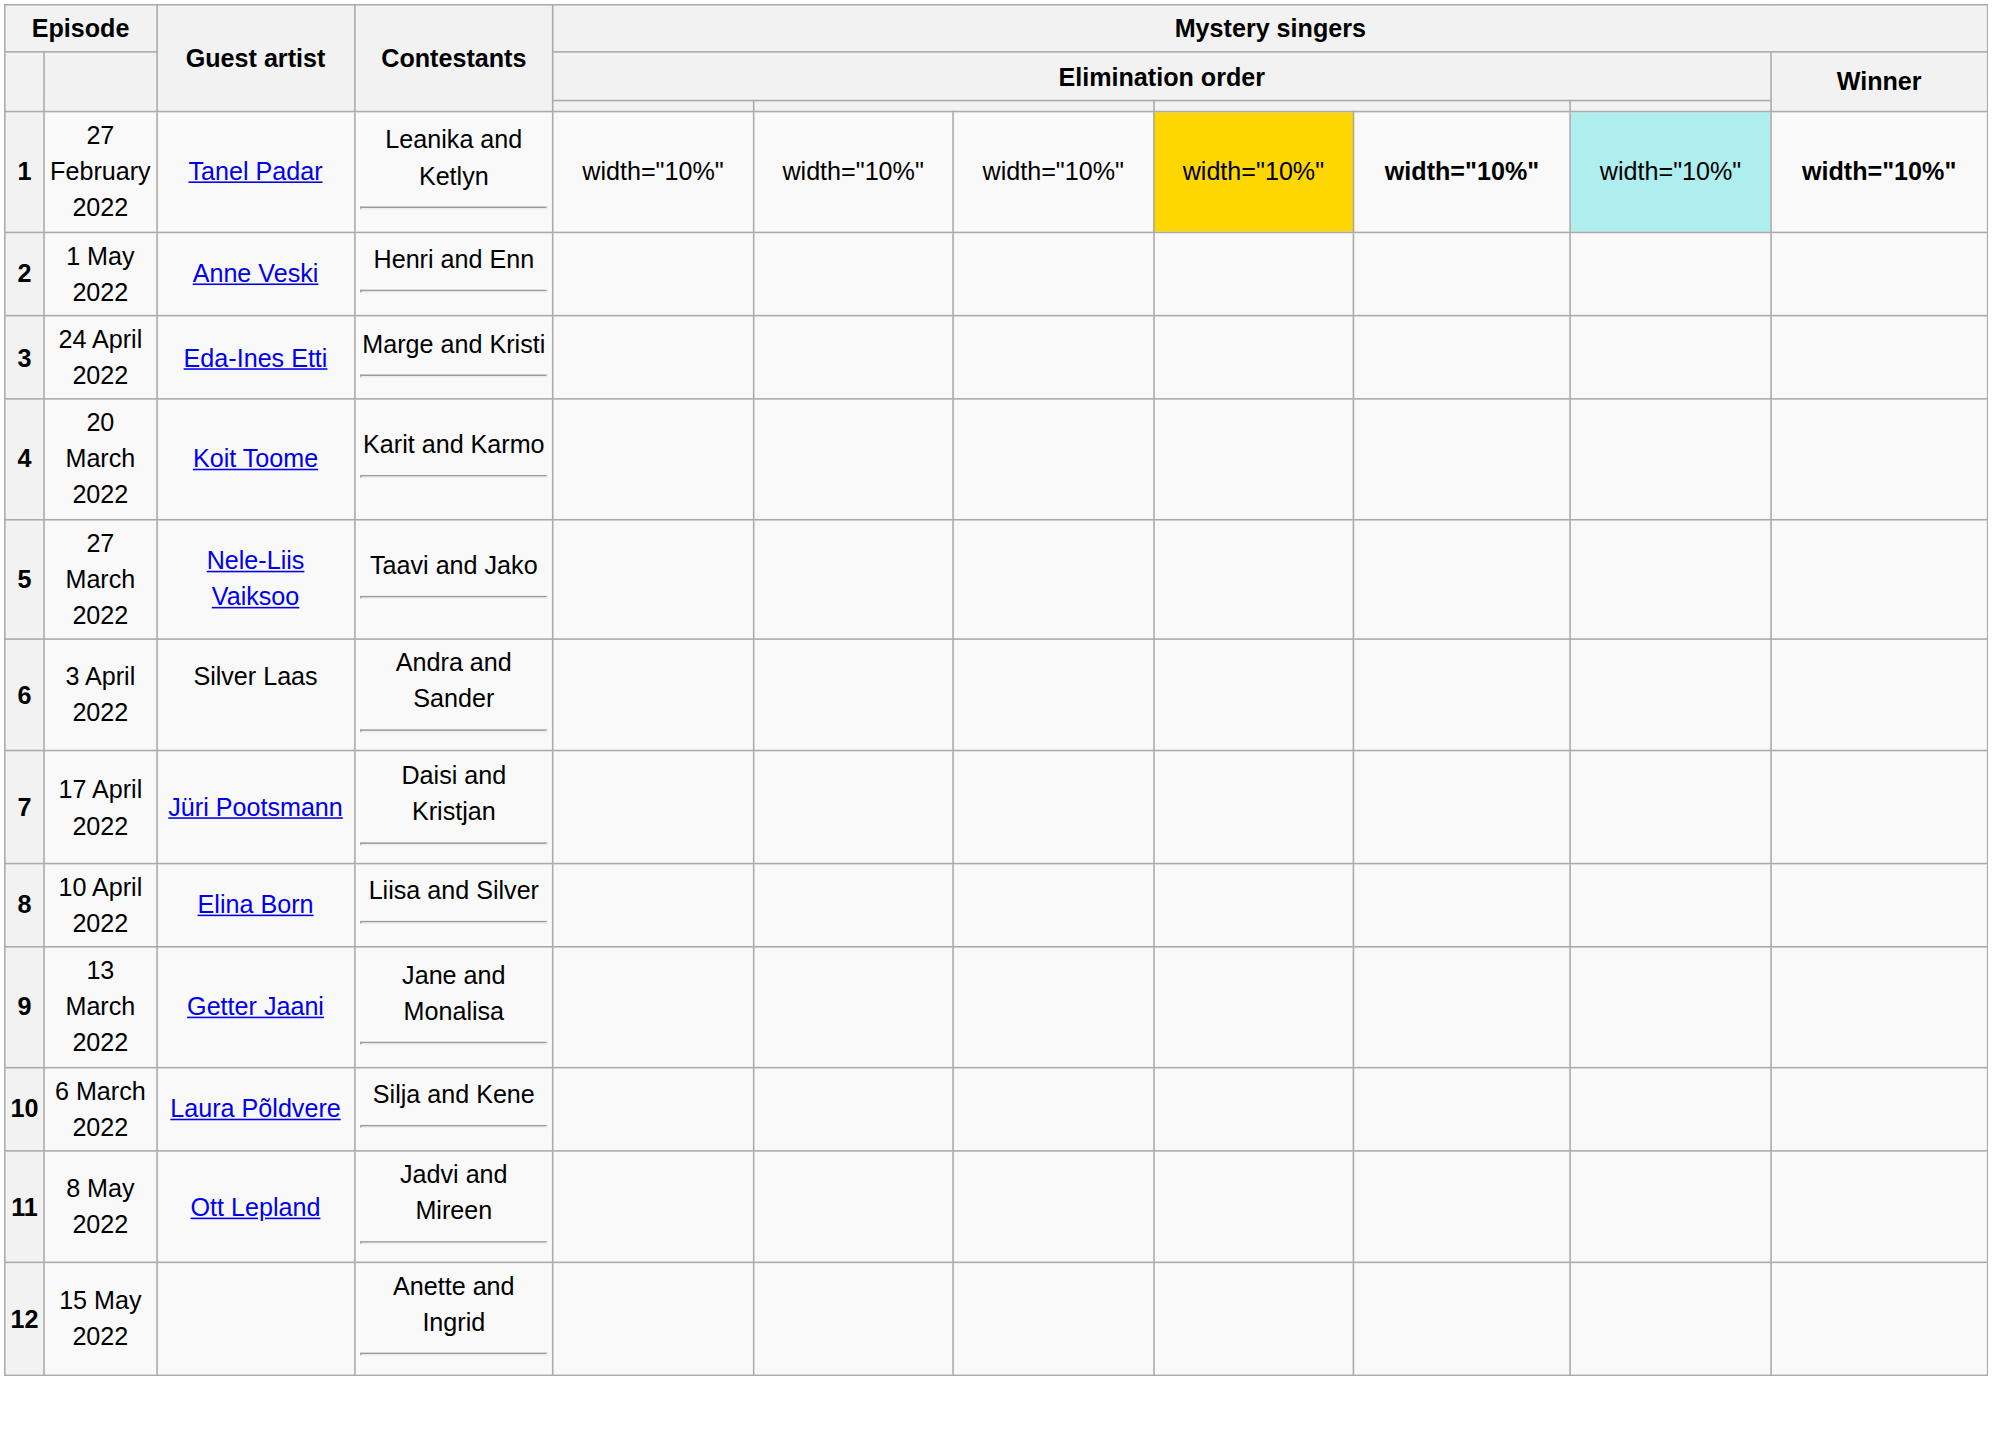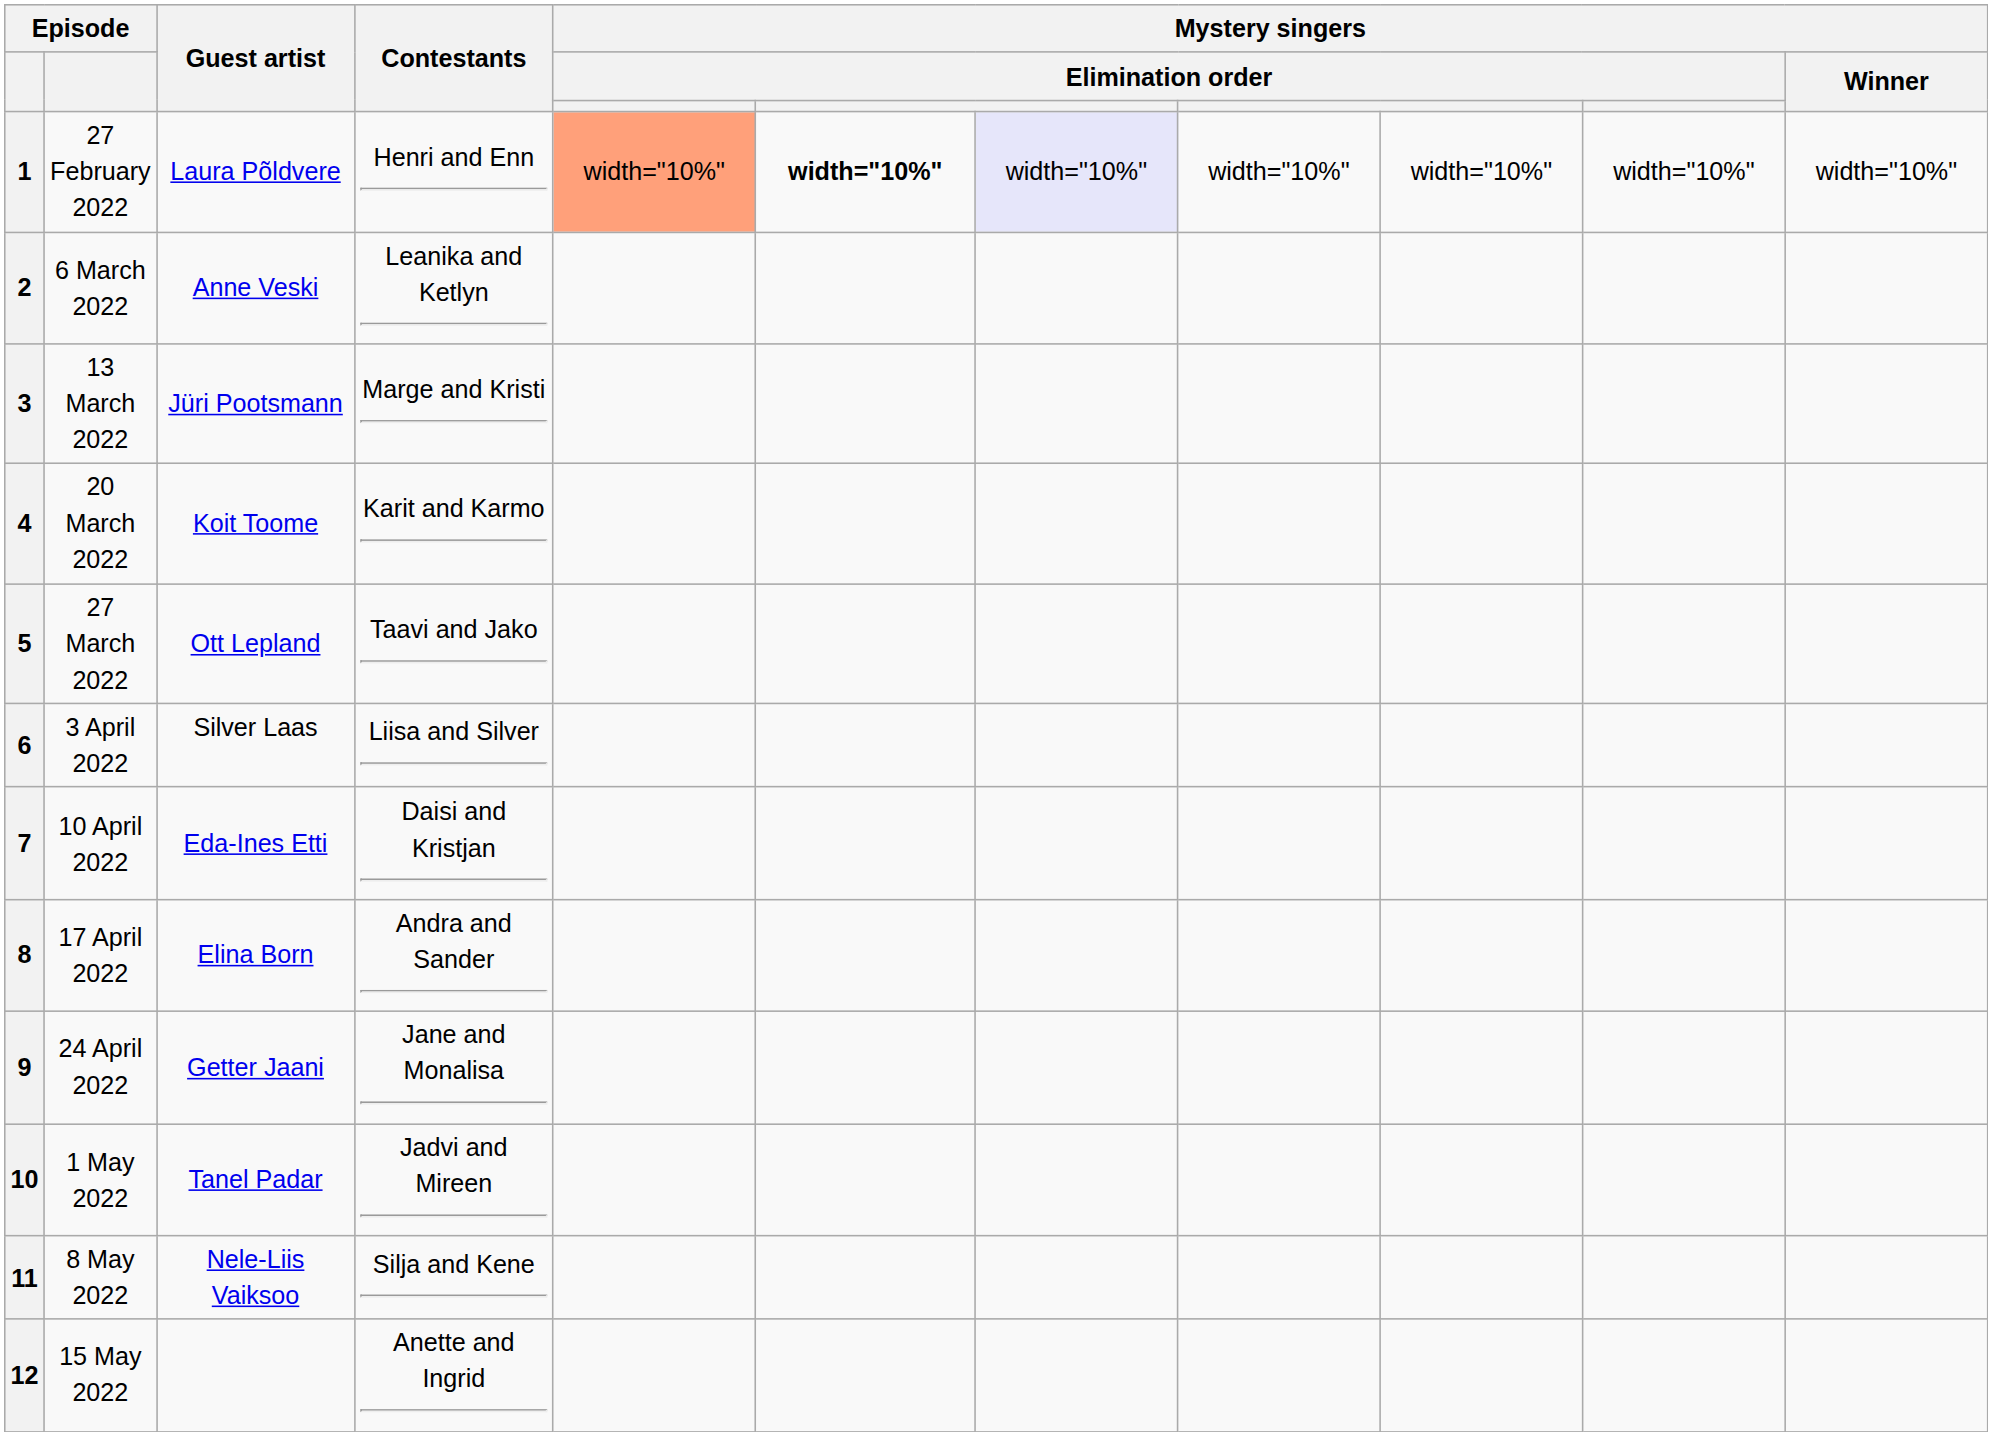(256, 172) Tanel Padar -> (256, 172) Laura Põldvere
(454, 168) Leanika and Ketlyn -> (454, 168) Henri and Enn
(653, 172) no background -> (654, 172) lightsalmon background
(853, 172) normal -> (865, 172) bold
(1053, 172) no background -> (1076, 172) lavender background
(1253, 172) gold background -> (1279, 172) no background
(1462, 172) bold -> (1481, 172) normal
(1671, 172) paleturquoise background -> (1684, 172) no background
(1879, 172) bold -> (1886, 172) normal
(100, 274) 1 May 2022 -> (100, 288) 6 March 2022
(454, 270) Henri and Enn -> (454, 284) Leanika and Ketlyn
(100, 357) 24 April 2022 -> (100, 404) 13 March 2022
(256, 357) Eda-Ines Etti -> (256, 404) Jüri Pootsmann
(256, 579) Nele-Liis Vaiksoo -> (256, 643) Ott Lepland
(454, 691) Andra and Sander -> (454, 741) Liisa and Silver
(100, 807) 17 April 2022 -> (100, 843) 10 April 2022
(256, 807) Jüri Pootsmann -> (256, 843) Eda-Ines Etti
(100, 905) 10 April 2022 -> (100, 955) 17 April 2022
(454, 901) Liisa and Silver -> (454, 951) Andra and Sander
(100, 1007) 13 March 2022 -> (100, 1067) 24 April 2022
(100, 1109) 6 March 2022 -> (100, 1179) 1 May 2022
(256, 1109) Laura Põldvere -> (256, 1179) Tanel Padar
(454, 1105) Silja and Kene -> (454, 1176) Jadvi and Mireen
(256, 1207) Ott Lepland -> (256, 1277) Nele-Liis Vaiksoo
(454, 1203) Jadvi and Mireen -> (454, 1273) Silja and Kene
